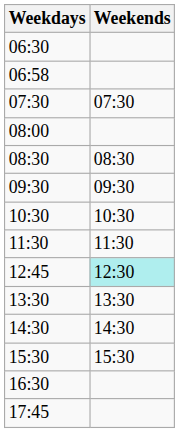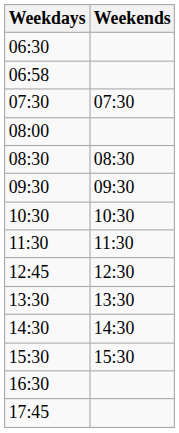(114, 272) paleturquoise background -> (114, 272) no background
